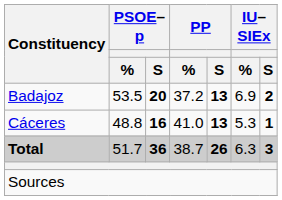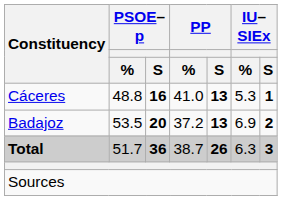rows swapped: (36, 96) <-> (37, 122)
